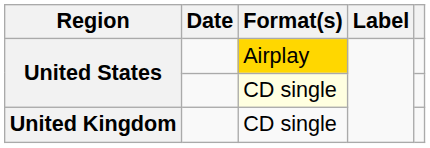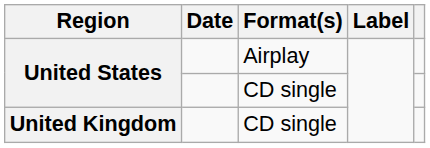(276, 55) gold background -> (276, 55) no background
(290, 90) lightyellow background -> (290, 90) no background
